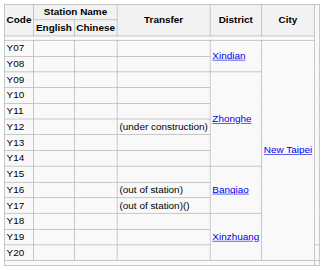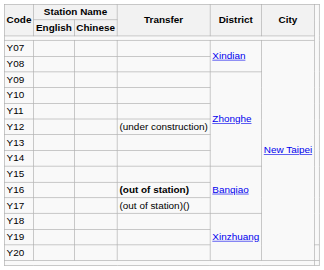(151, 189) normal -> (154, 189) bold
